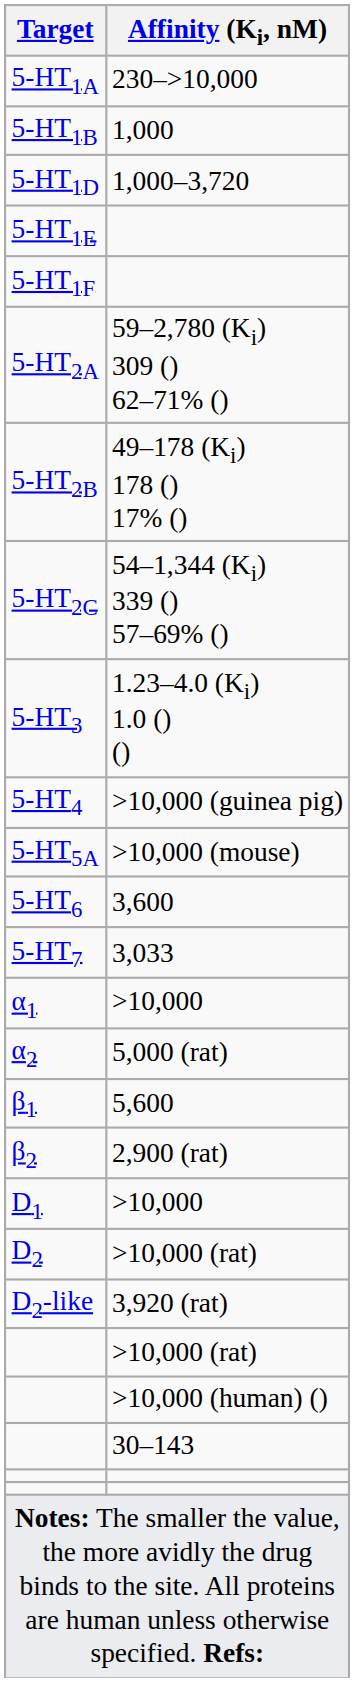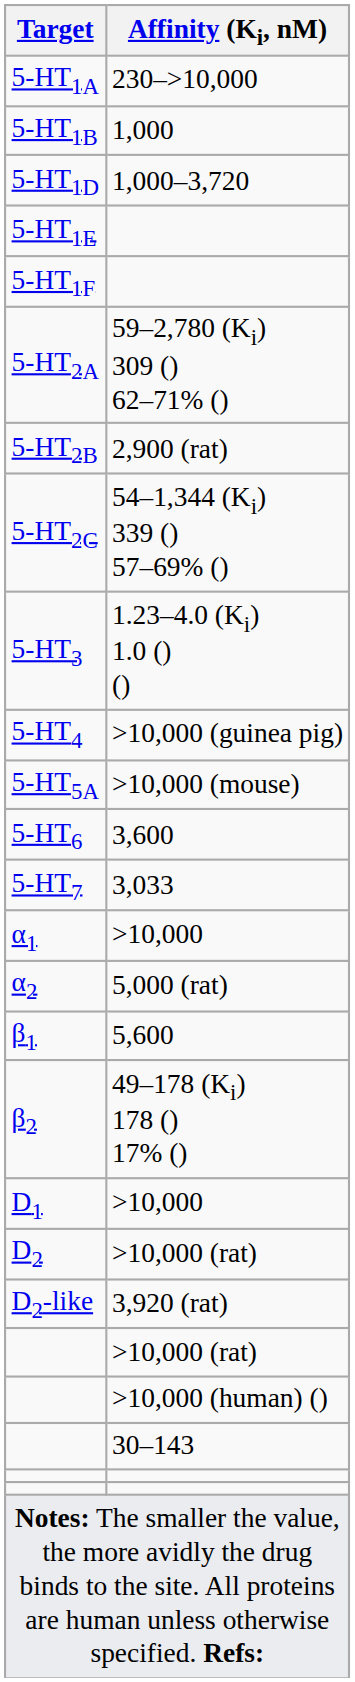(179, 482) 49–178 (Ki) 178 () 17% () -> (170, 448) 2,900 (rat)
(170, 1152) 2,900 (rat) -> (179, 1118) 49–178 (Ki) 178 () 17% ()
